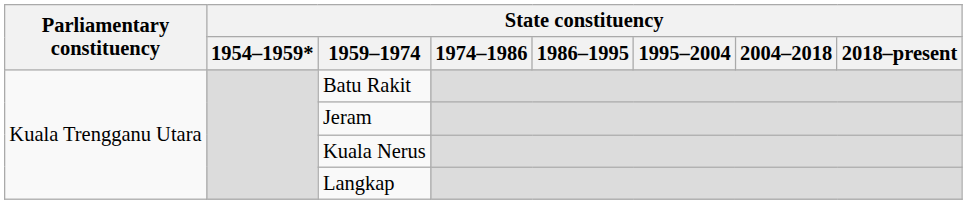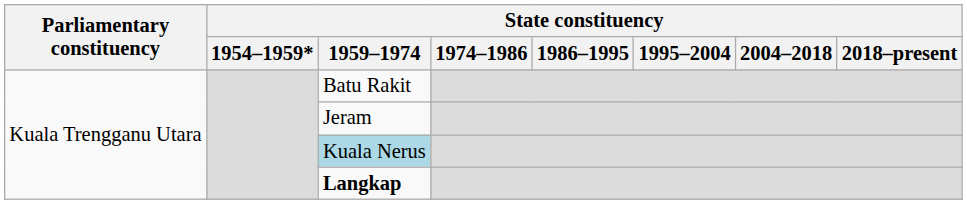(374, 150) no background -> (374, 150) lightblue background
(359, 183) normal -> (362, 183) bold
